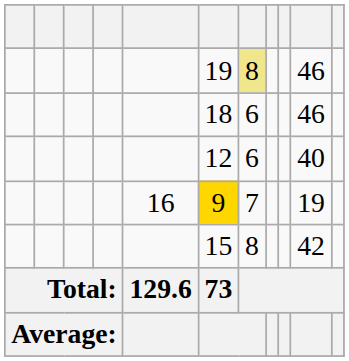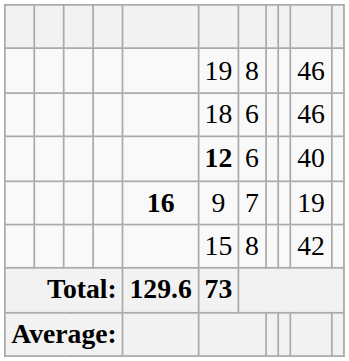(252, 70) khaki background -> (252, 70) no background
(218, 158) normal -> (218, 158) bold
(161, 202) normal -> (161, 202) bold
(218, 202) gold background -> (218, 202) no background
